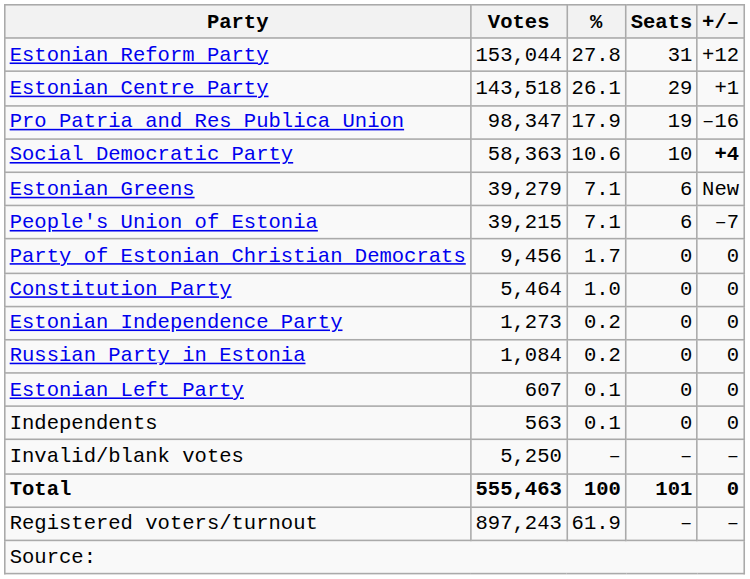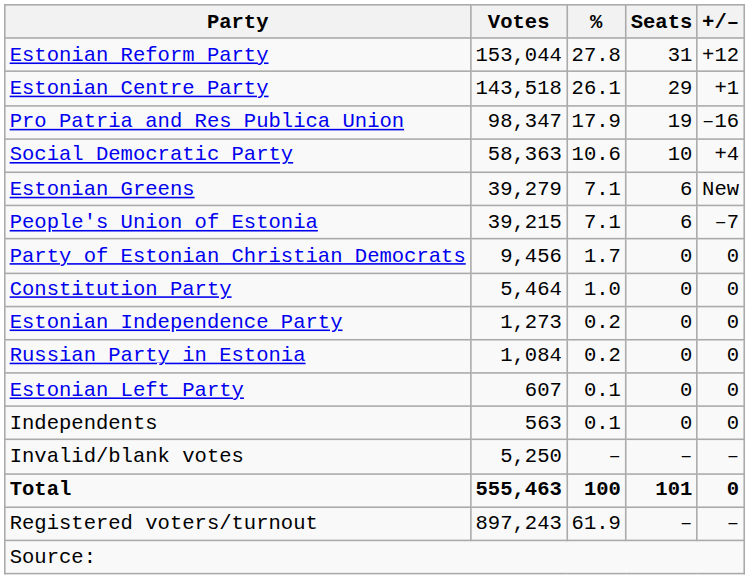(727, 155) bold -> (727, 155) normal
